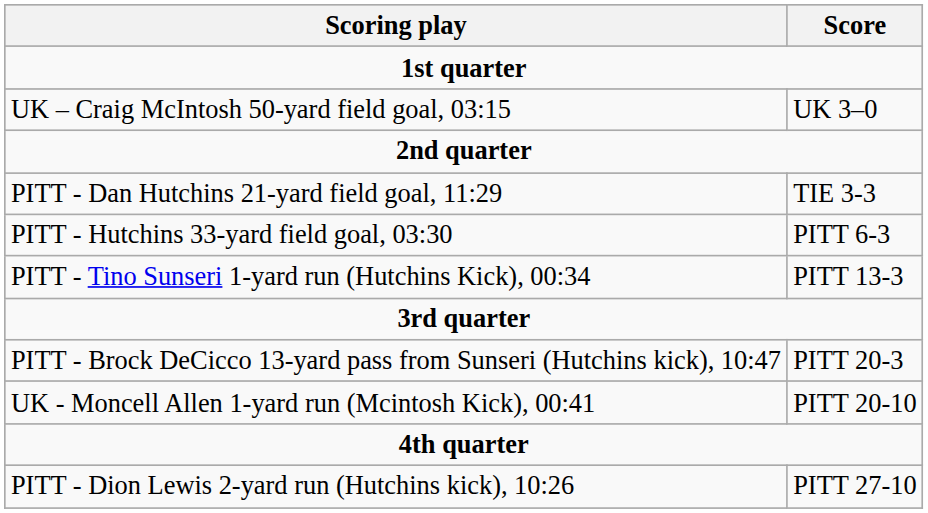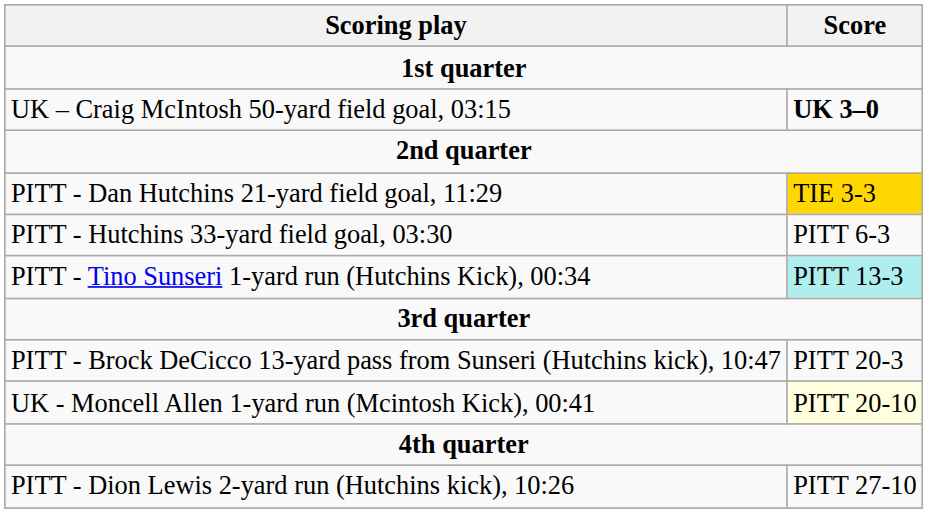(835, 109) normal -> (836, 109) bold
(835, 192) no background -> (835, 192) gold background
(848, 276) no background -> (848, 276) paleturquoise background
(855, 402) no background -> (855, 402) lightyellow background
